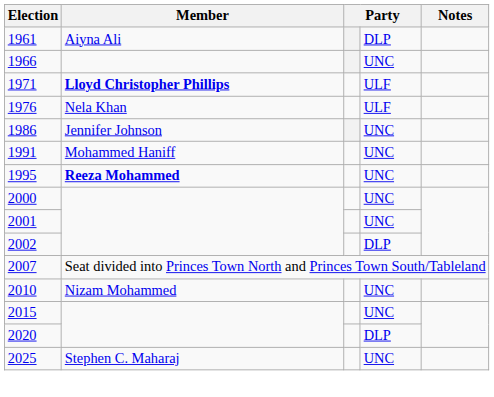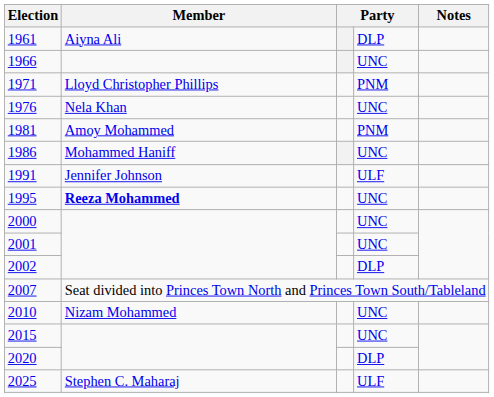(147, 84) bold -> (142, 84) normal
(377, 84) ULF -> (373, 84) PNM
(377, 107) ULF -> (372, 107) UNC
+ row: (22, 130)
(113, 130) Jennifer Johnson -> (120, 152) Mohammed Haniff
(120, 152) Mohammed Haniff -> (113, 175) Jennifer Johnson
(379, 152) UNC -> (371, 175) ULF
(379, 358) UNC -> (371, 381) ULF
